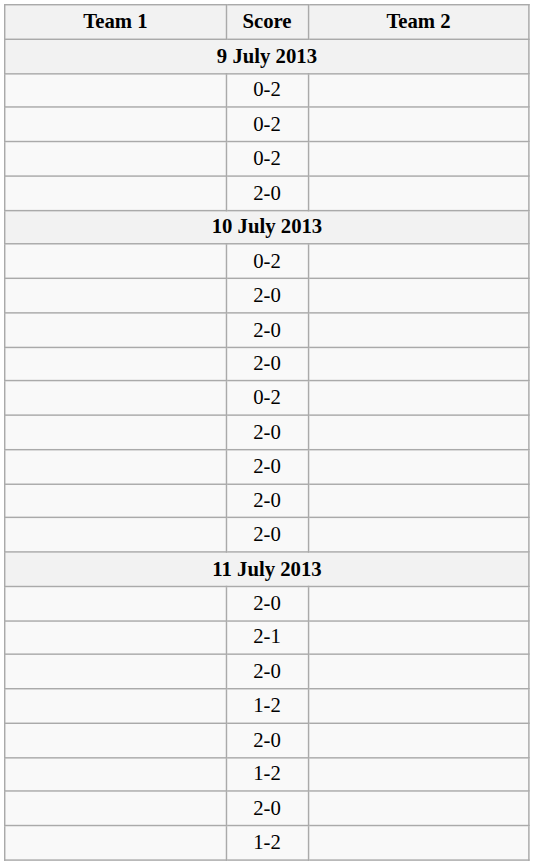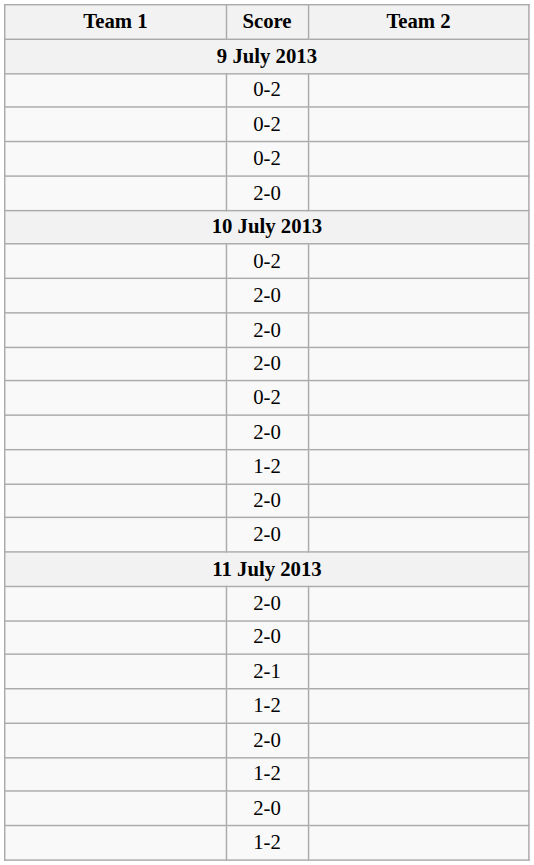(267, 466) 2-0 -> (267, 466) 1-2
(267, 637) 2-1 -> (267, 637) 2-0
(267, 671) 2-0 -> (267, 671) 2-1
